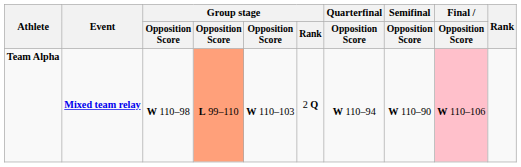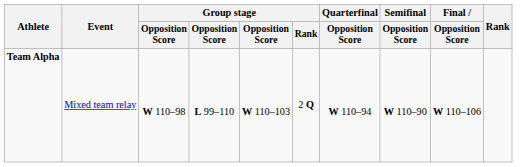(102, 105) bold -> (100, 105) normal
(219, 111) lightsalmon background -> (214, 111) no background
(461, 111) pink background -> (457, 111) no background
